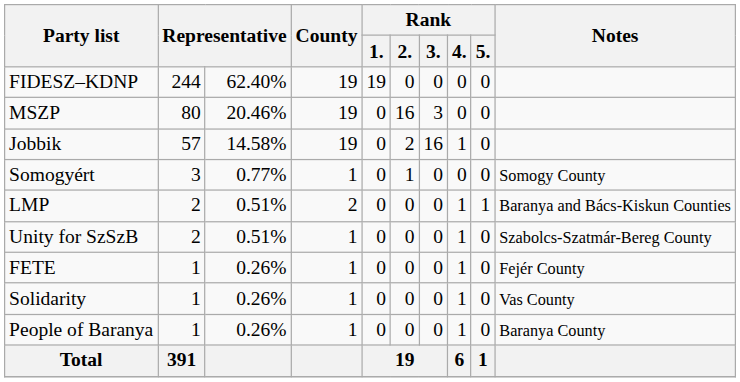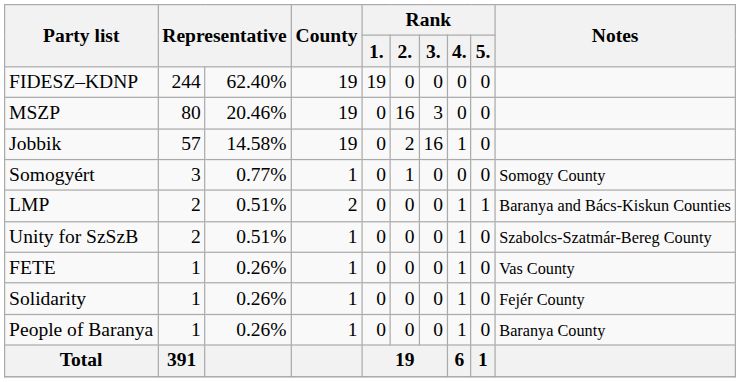(542, 268) Fejér County -> (537, 268) Vas County
(537, 299) Vas County -> (542, 299) Fejér County
